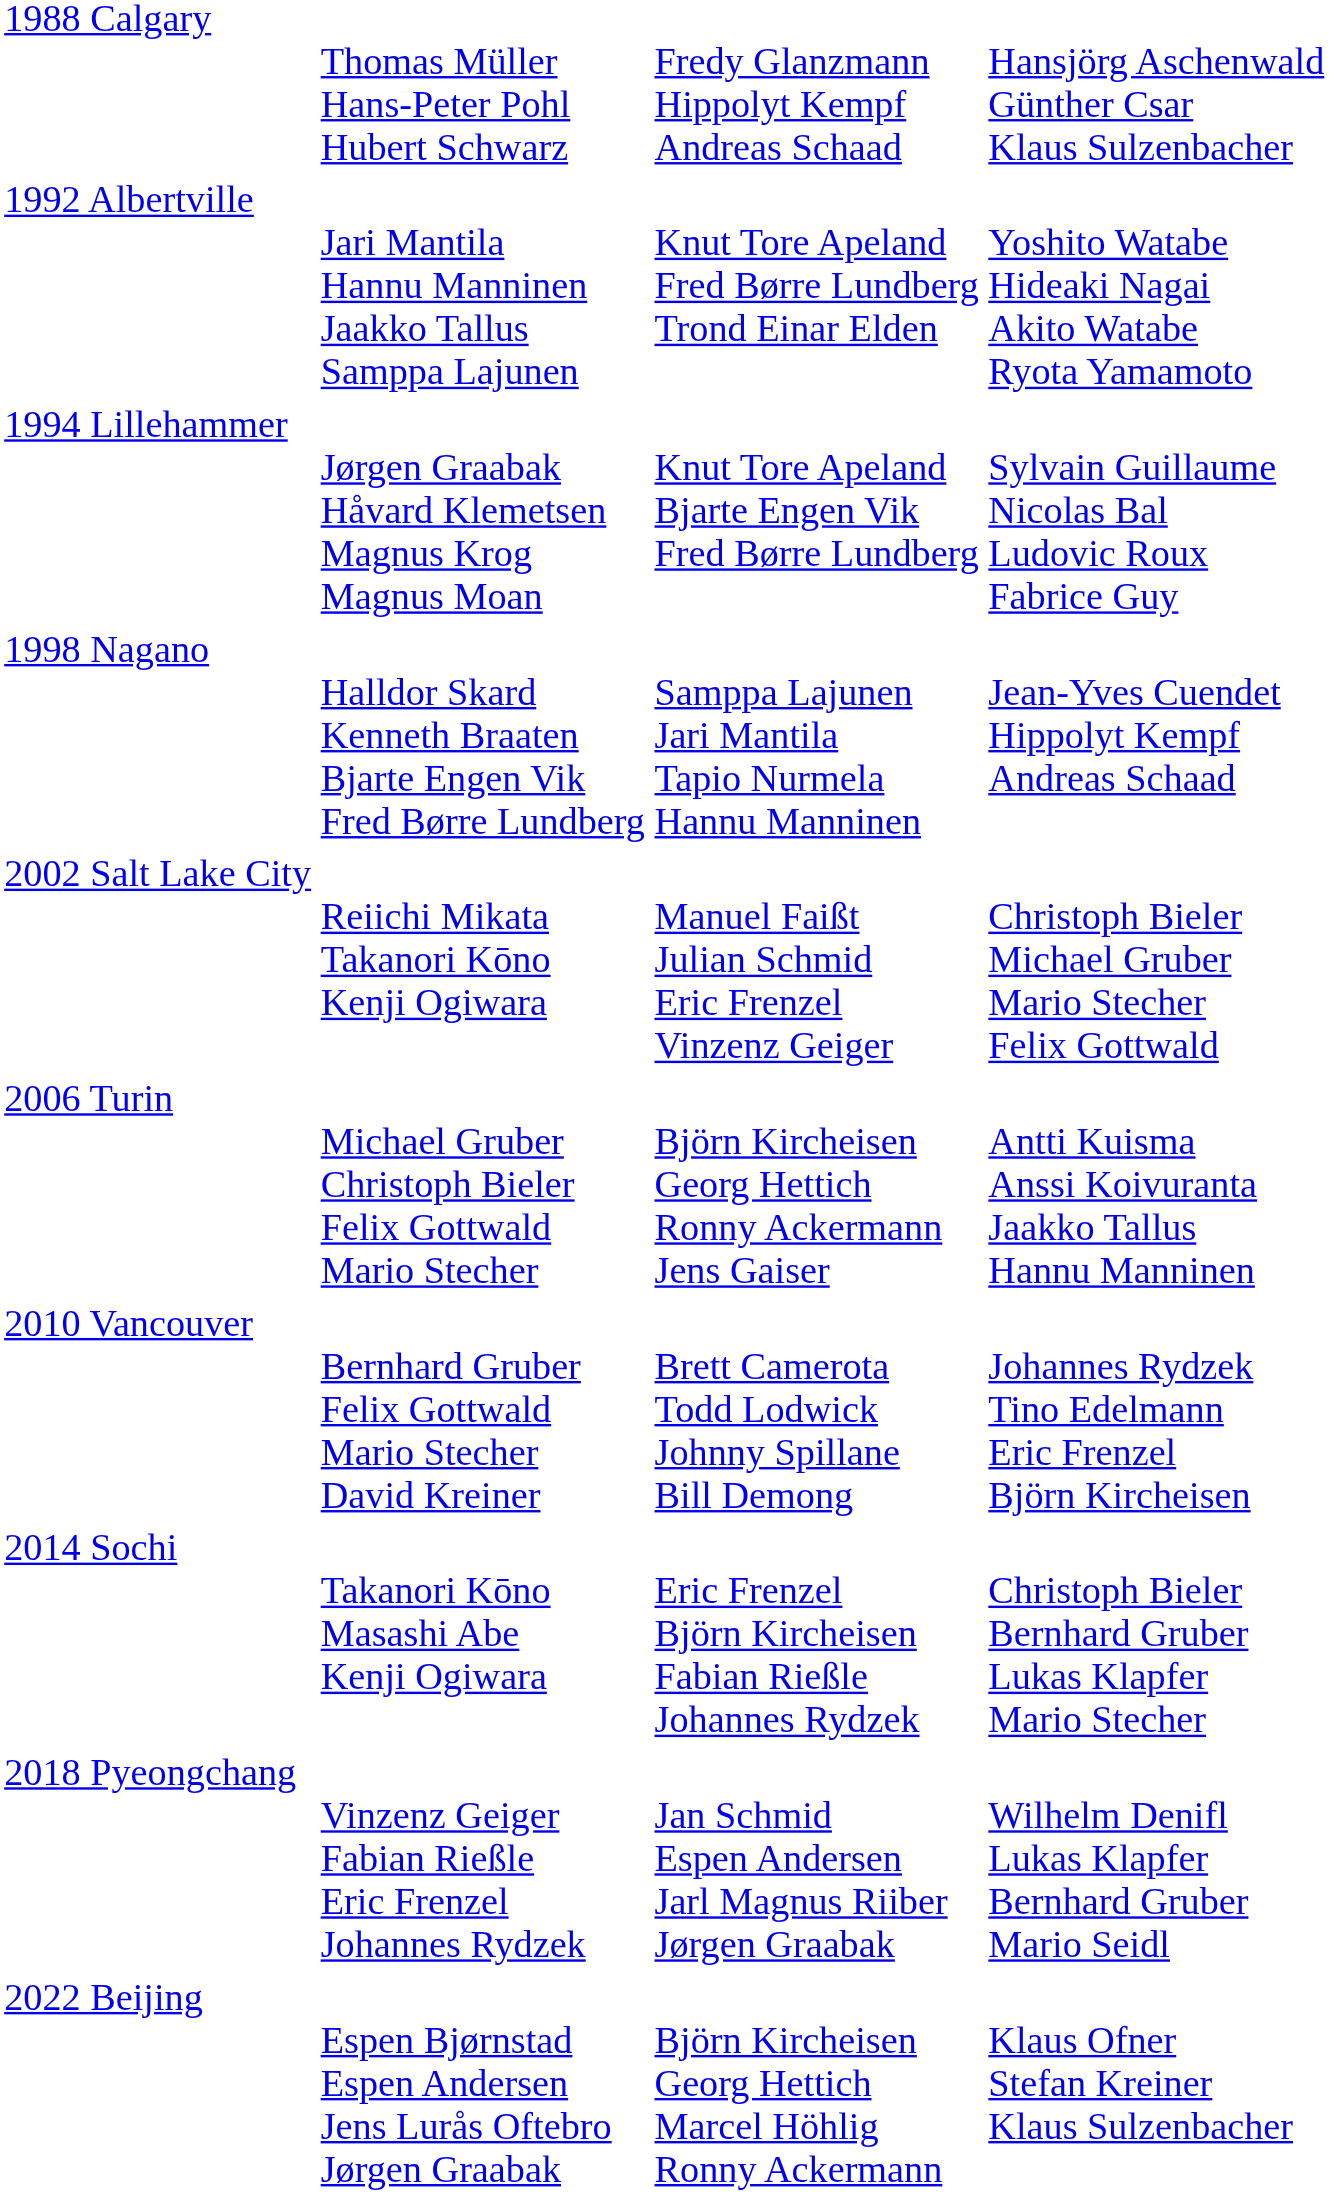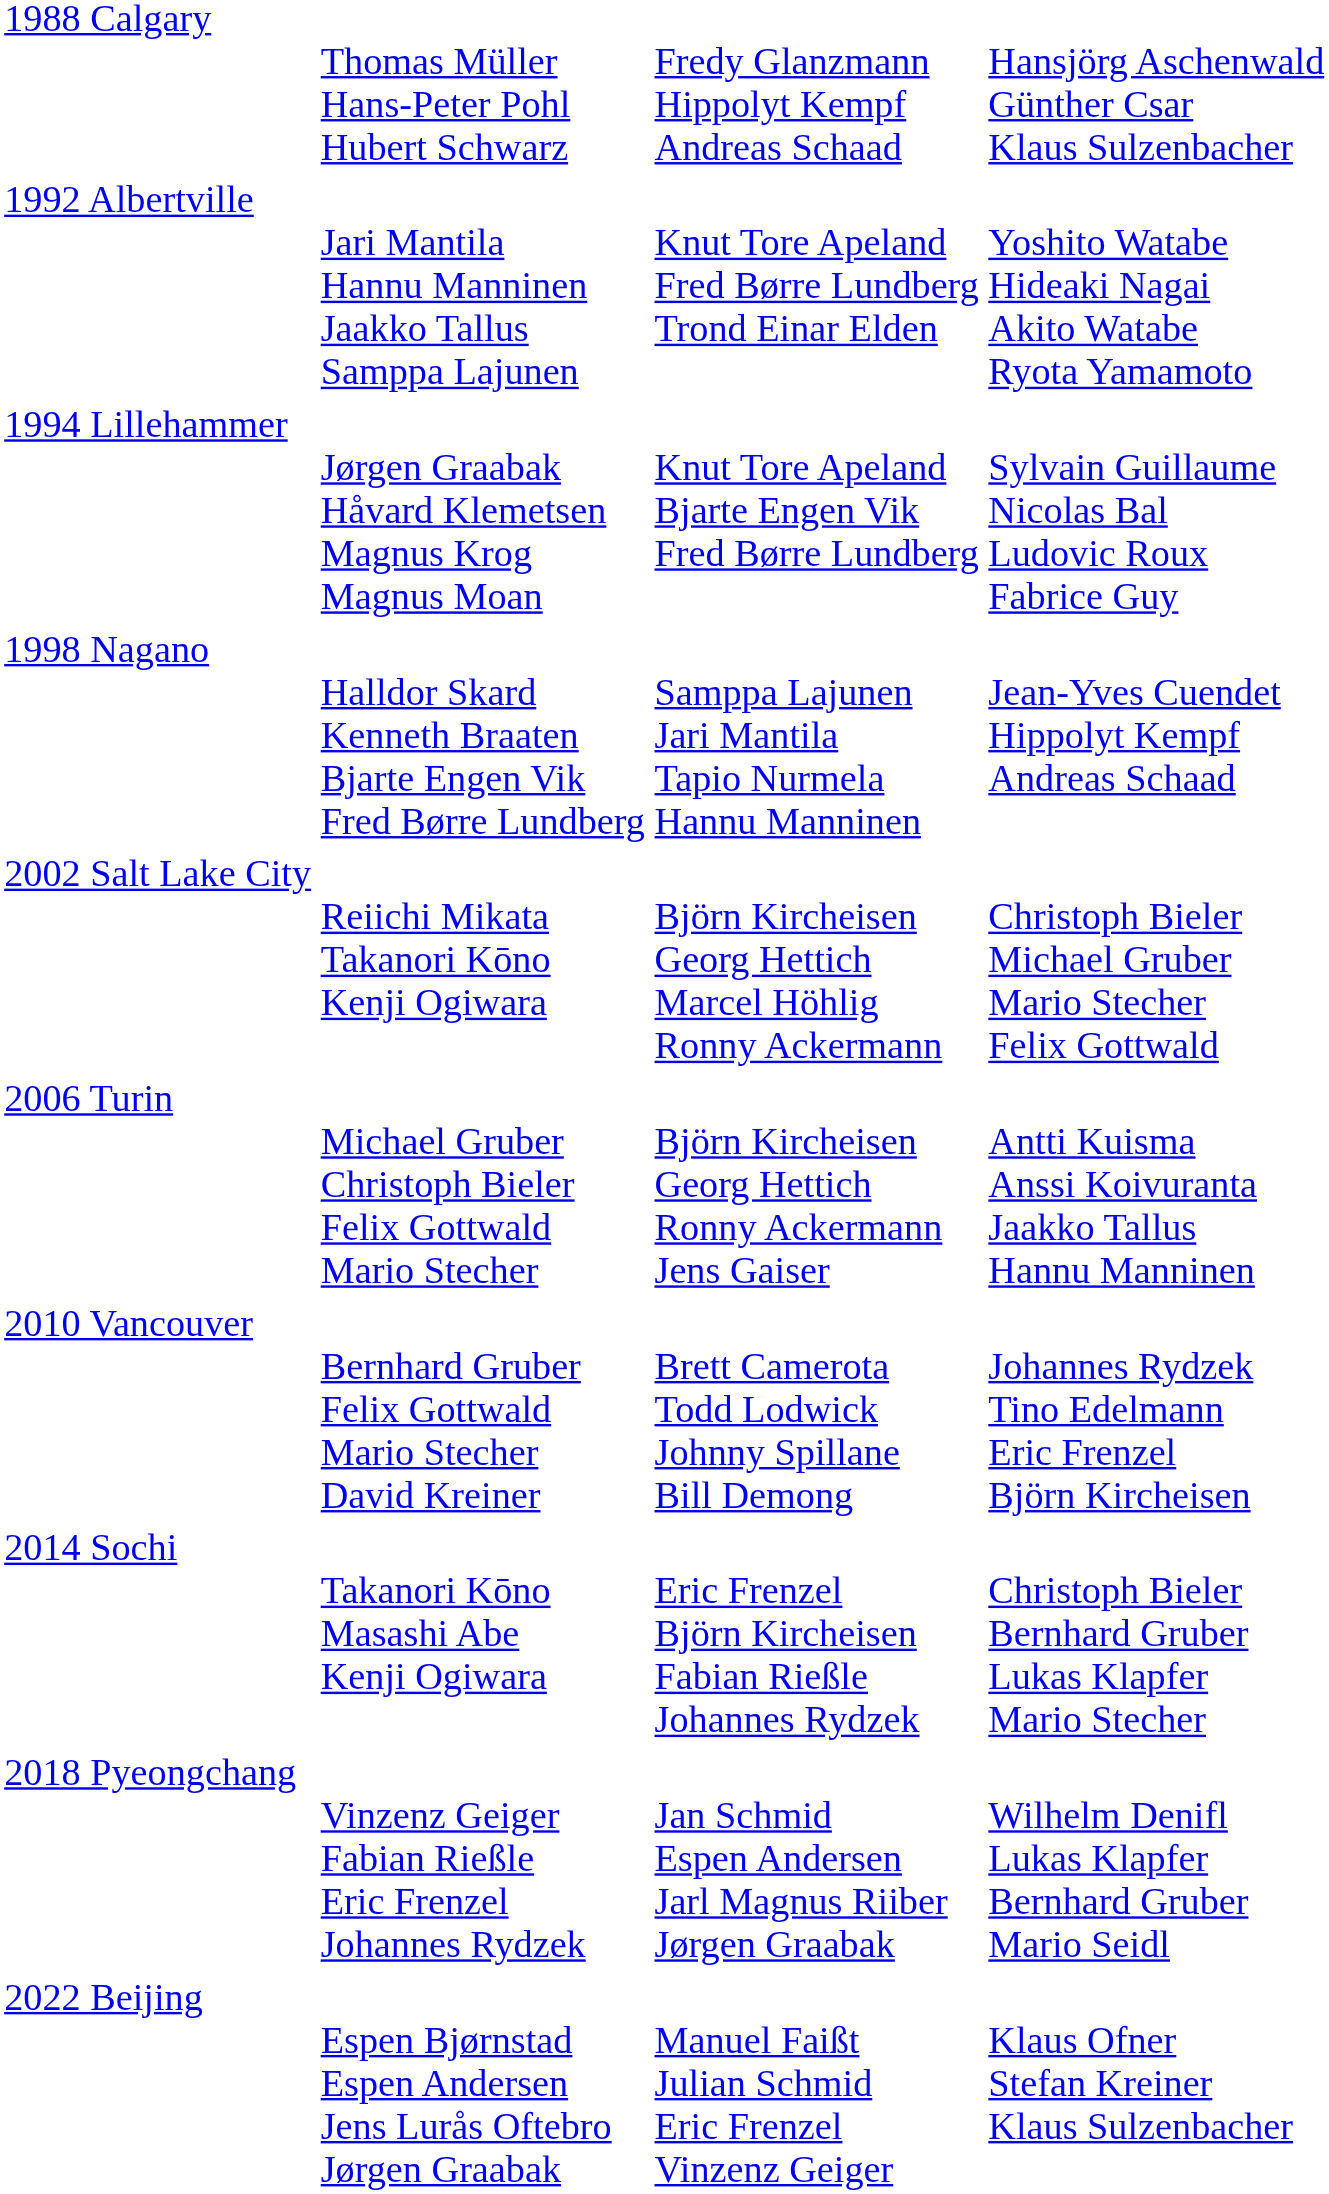(774, 981) Manuel Faißt Julian Schmid Eric Frenzel Vinzenz Geiger -> (798, 981) Björn Kircheisen Georg Hettich Marcel Höhlig Ronny Ackermann
(798, 2104) Björn Kircheisen Georg Hettich Marcel Höhlig Ronny Ackermann -> (774, 2104) Manuel Faißt Julian Schmid Eric Frenzel Vinzenz Geiger
